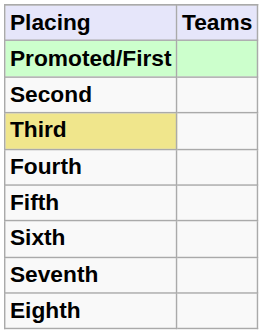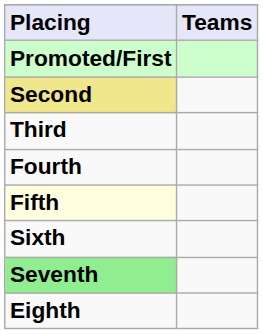(51, 94) no background -> (51, 94) khaki background
(38, 130) khaki background -> (38, 130) no background
(35, 202) no background -> (35, 202) lightyellow background
(54, 274) no background -> (54, 274) lightgreen background
